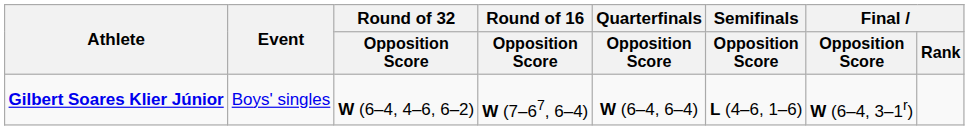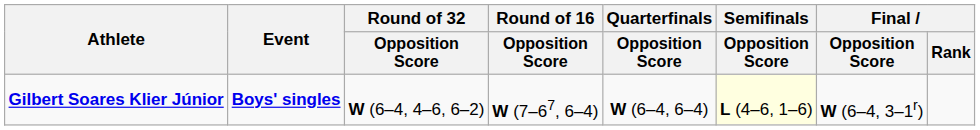(281, 100) normal -> (286, 100) bold
(756, 109) no background -> (766, 109) lightyellow background
